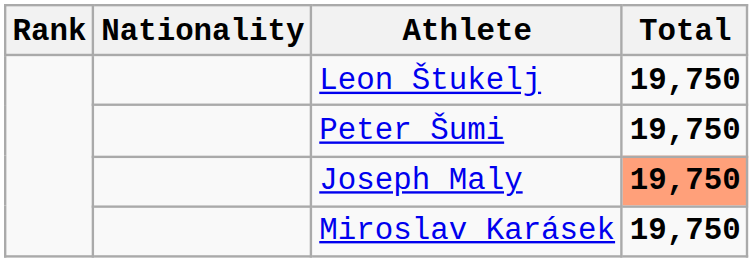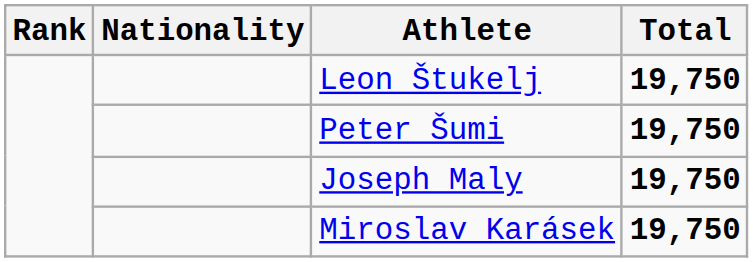(685, 181) lightsalmon background -> (685, 181) no background
